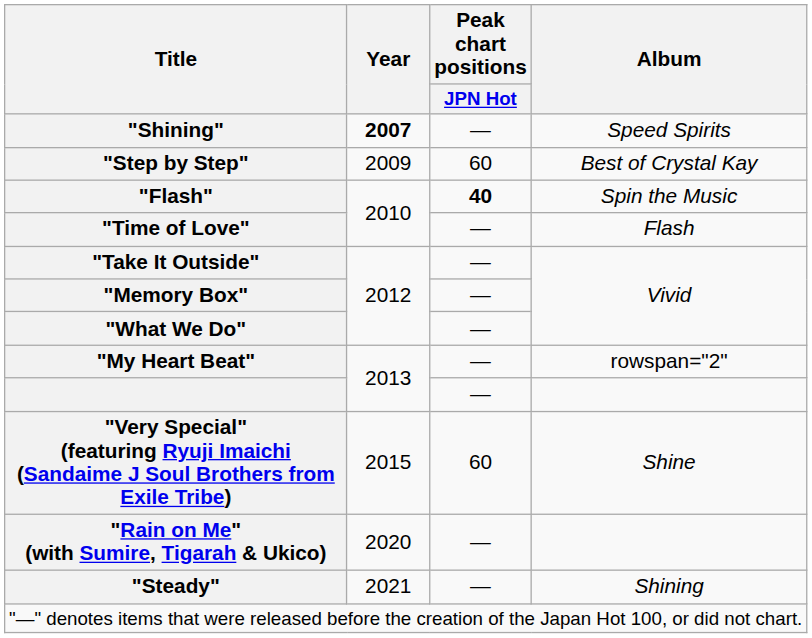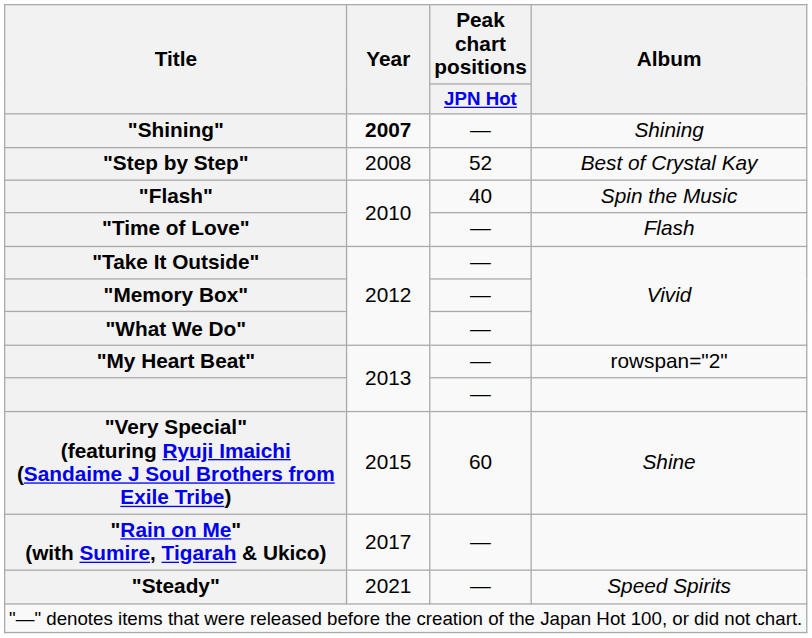(669, 130) Speed Spirits -> (669, 130) Shining
(388, 163) 2009 -> (388, 163) 2008
(480, 163) 60 -> (480, 163) 52
(480, 196) bold -> (480, 196) normal
(388, 542) 2020 -> (388, 542) 2017
(669, 586) Shining -> (669, 586) Speed Spirits
